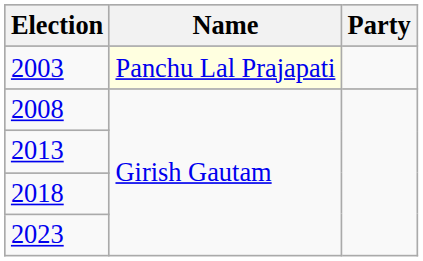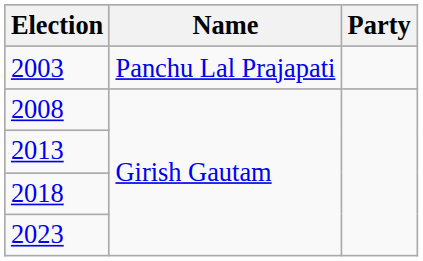(225, 67) lightyellow background -> (225, 67) no background
